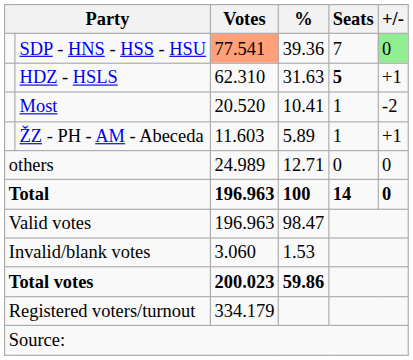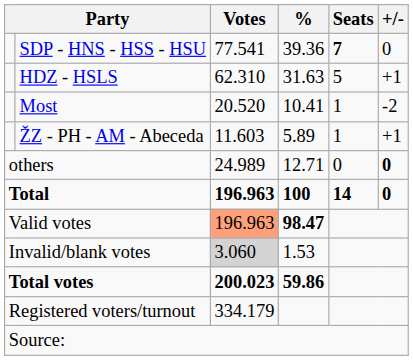(240, 48) lightsalmon background -> (240, 48) no background
(337, 48) normal -> (337, 48) bold
(387, 48) lightgreen background -> (387, 48) no background
(337, 77) bold -> (337, 77) normal
(387, 164) normal -> (387, 164) bold
(244, 223) no background -> (244, 223) lightsalmon background
(304, 223) normal -> (304, 223) bold
(235, 252) no background -> (235, 252) lightgrey background
